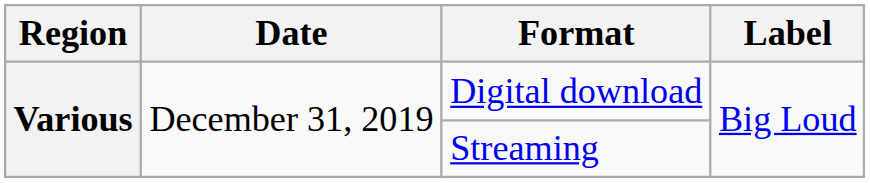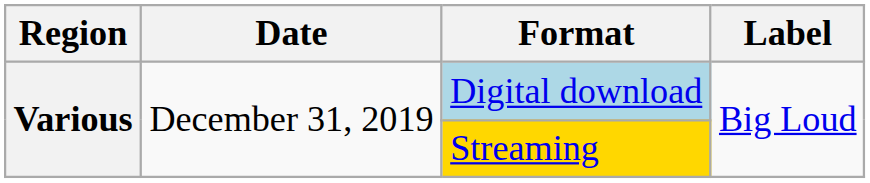(576, 90) no background -> (576, 90) lightblue background
(525, 147) no background -> (525, 147) gold background
